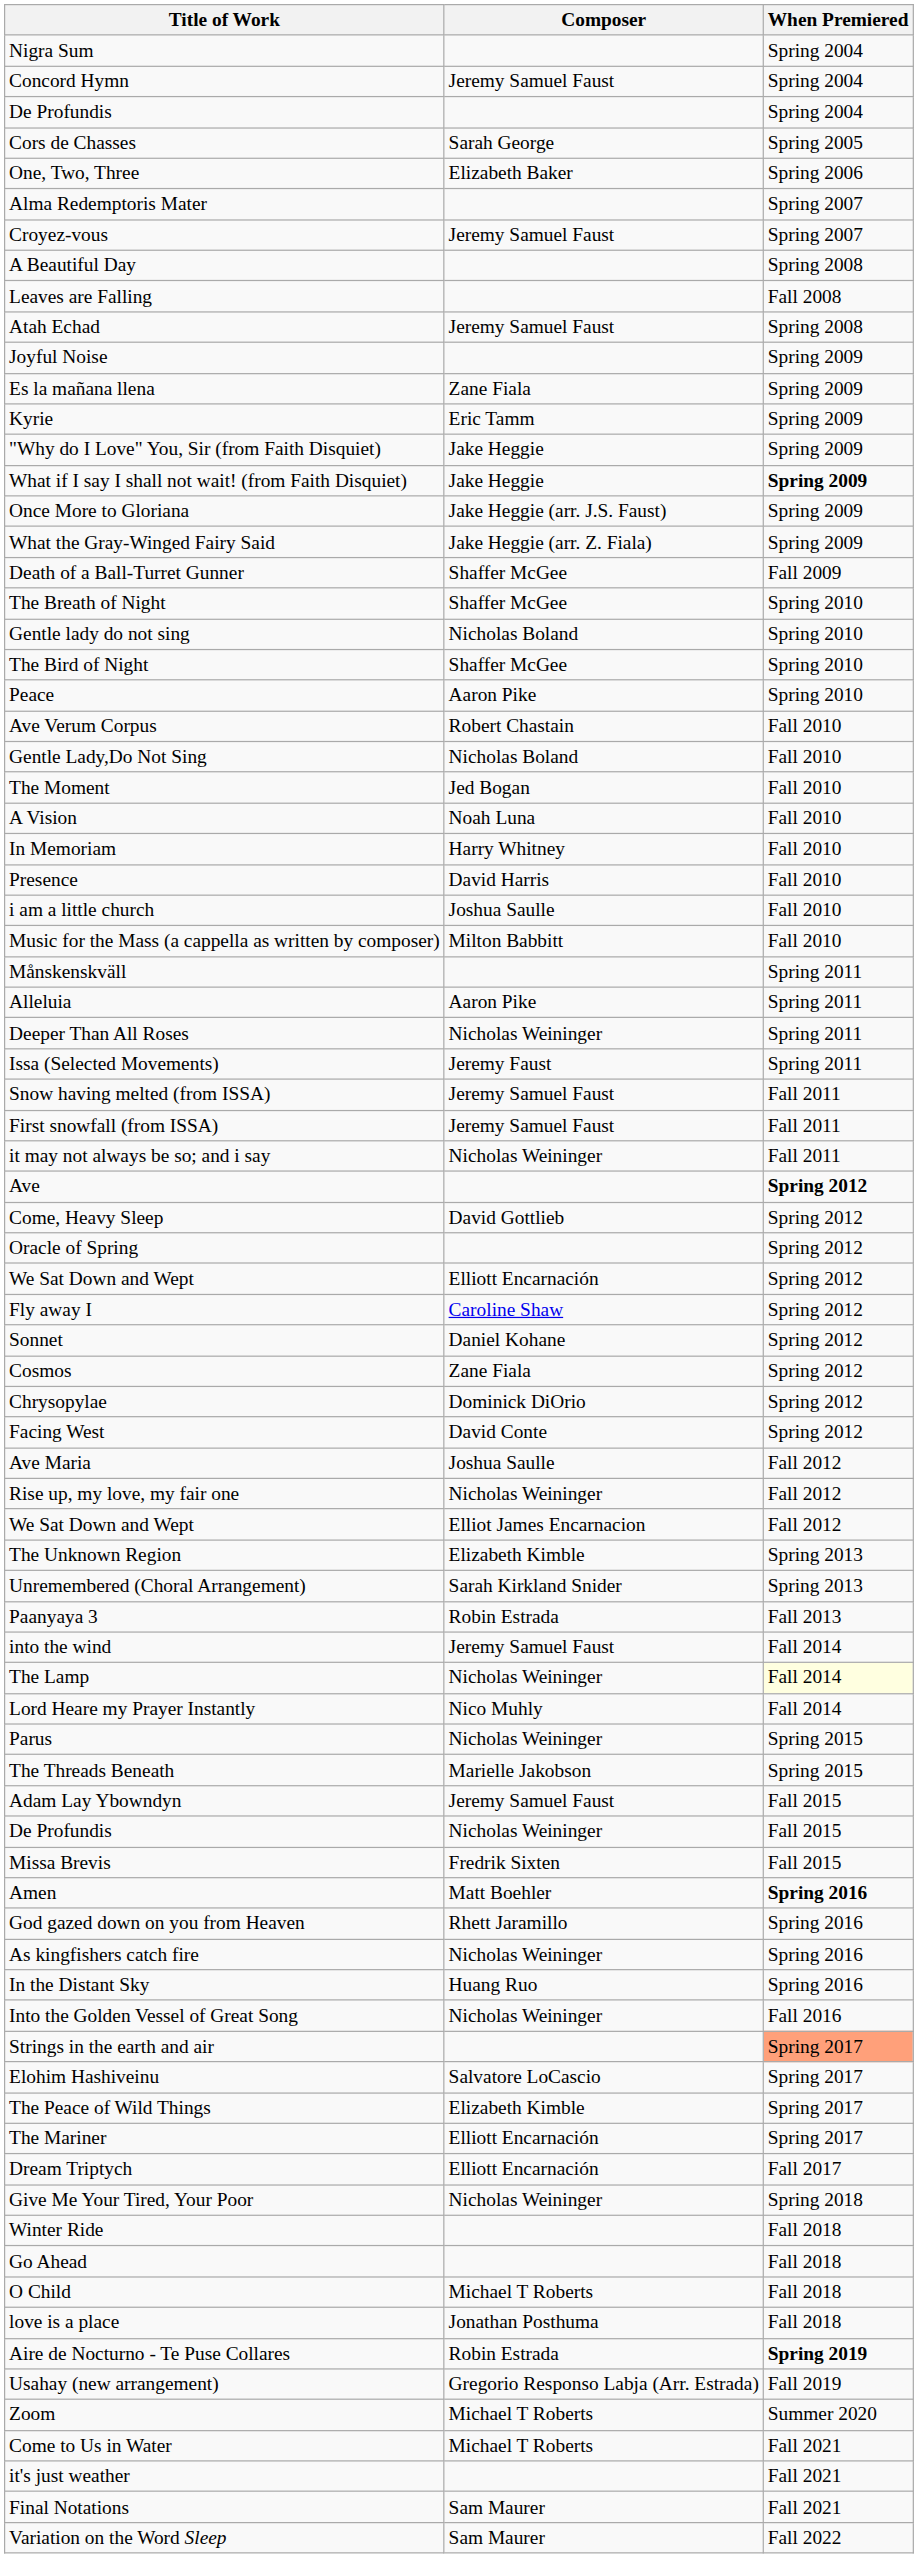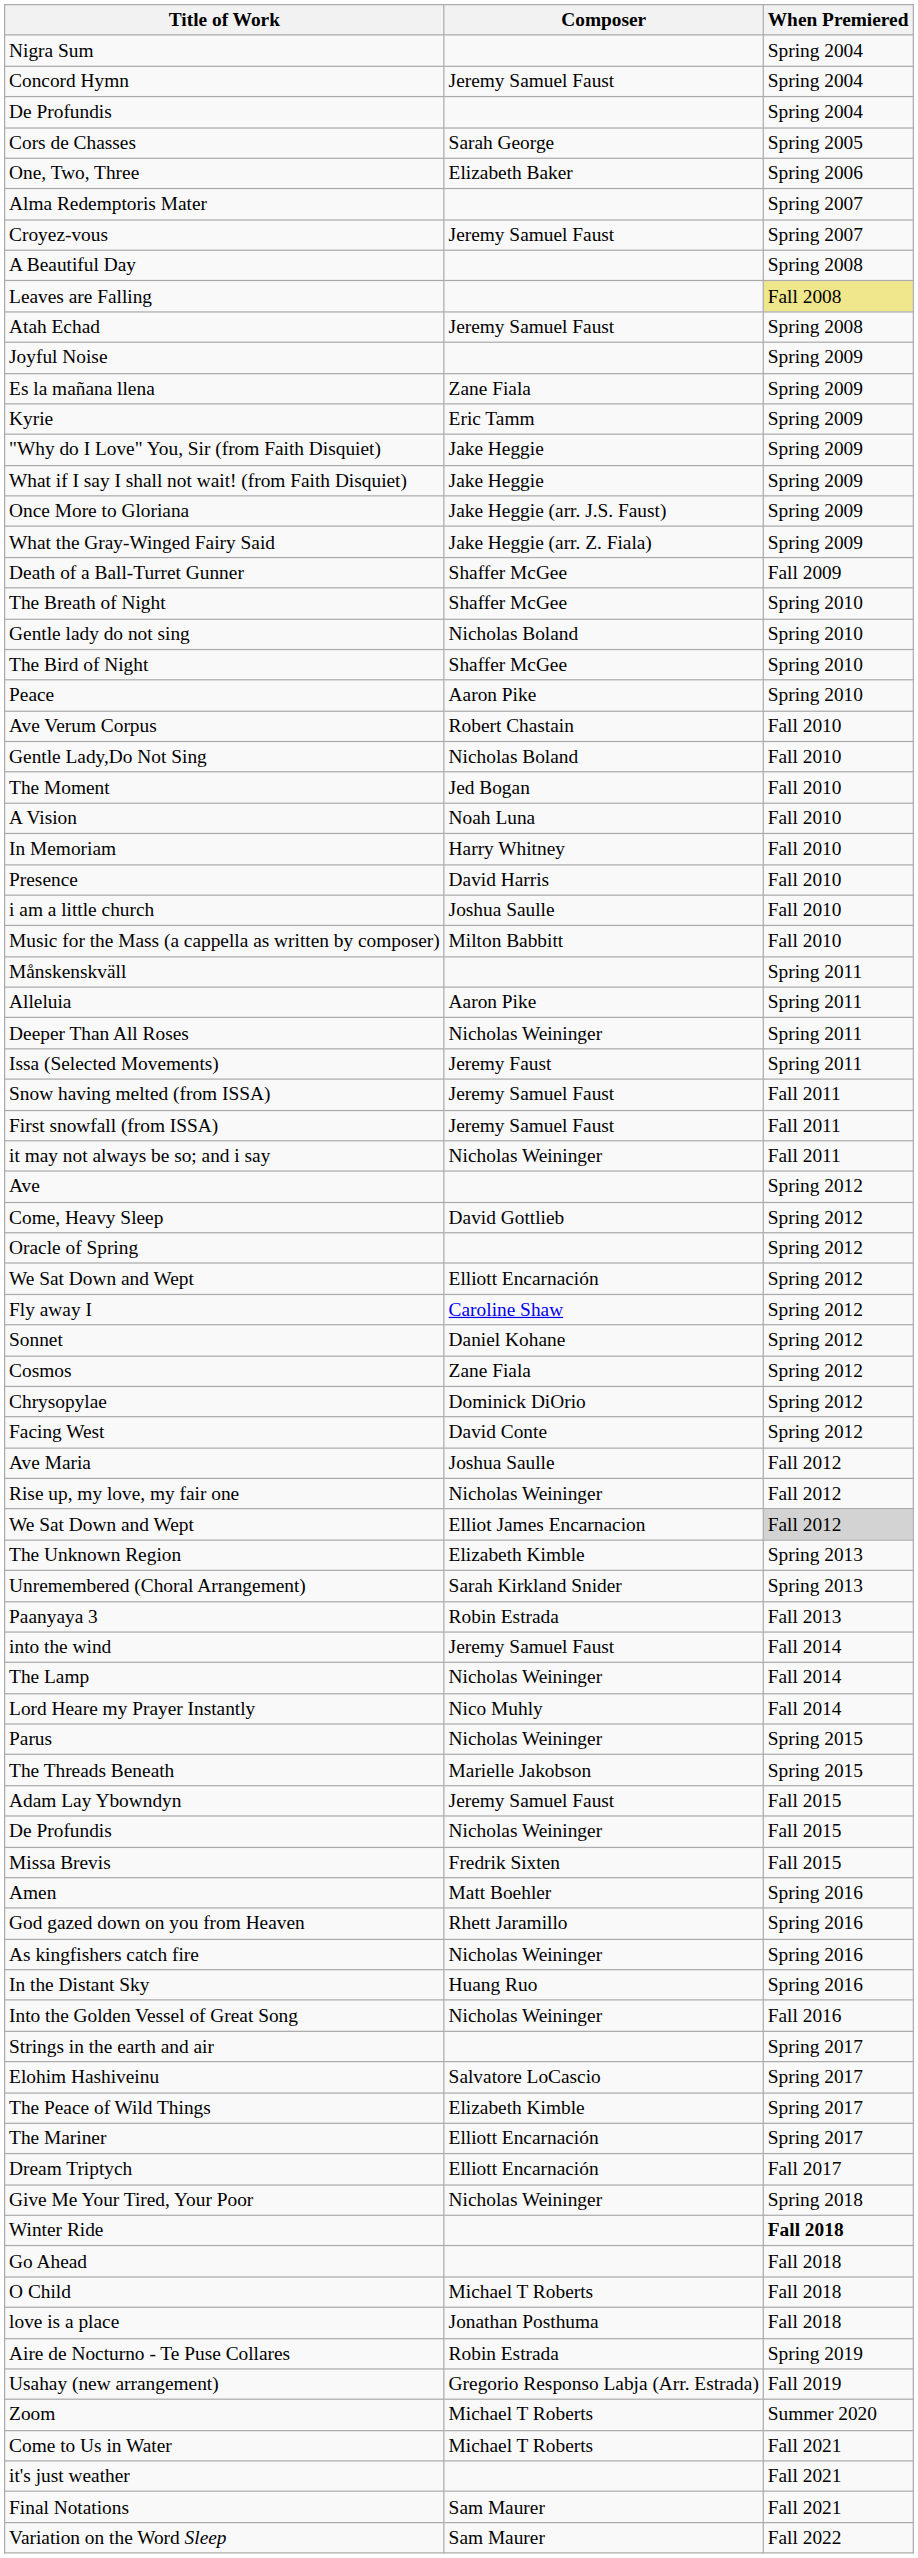(805, 296) no background -> (805, 296) khaki background
(818, 480) bold -> (815, 480) normal
(818, 1186) bold -> (815, 1186) normal
(805, 1524) no background -> (805, 1524) lightgrey background
(805, 1677) lightyellow background -> (805, 1677) no background
(818, 1892) bold -> (815, 1892) normal
(815, 2046) lightsalmon background -> (815, 2046) no background
(805, 2230) normal -> (806, 2230) bold
(818, 2353) bold -> (815, 2353) normal
